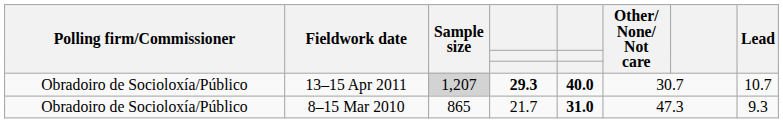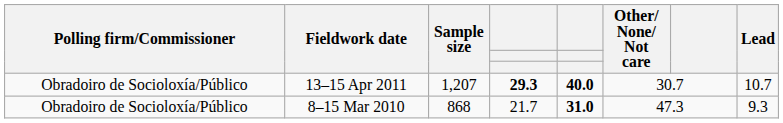(459, 85) lightgrey background -> (459, 85) no background
(459, 107) 865 -> (459, 107) 868
